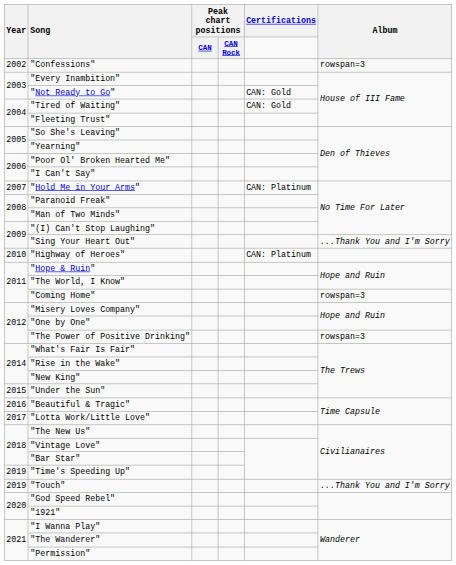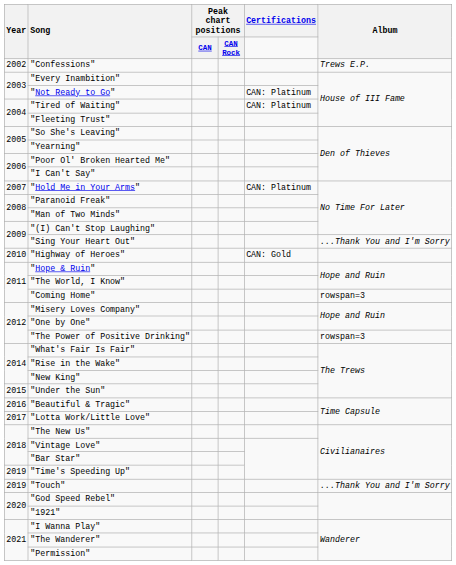(342, 65) rowspan=3 -> (345, 65) Trews E.P.
(269, 93) CAN: Gold -> (279, 93) CAN: Platinum
(269, 106) CAN: Gold -> (279, 106) CAN: Platinum
(279, 255) CAN: Platinum -> (269, 255) CAN: Gold
